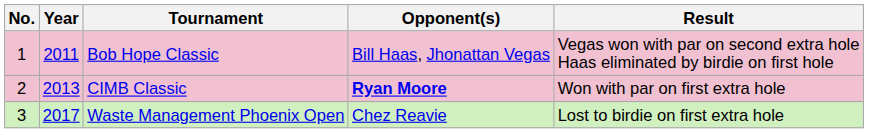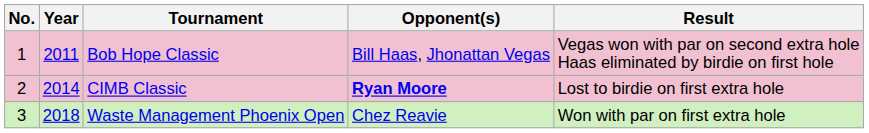(61, 89) 2013 -> (61, 89) 2014
(672, 89) Won with par on first extra hole -> (671, 89) Lost to birdie on first extra hole
(61, 115) 2017 -> (61, 115) 2018
(671, 115) Lost to birdie on first extra hole -> (672, 115) Won with par on first extra hole
